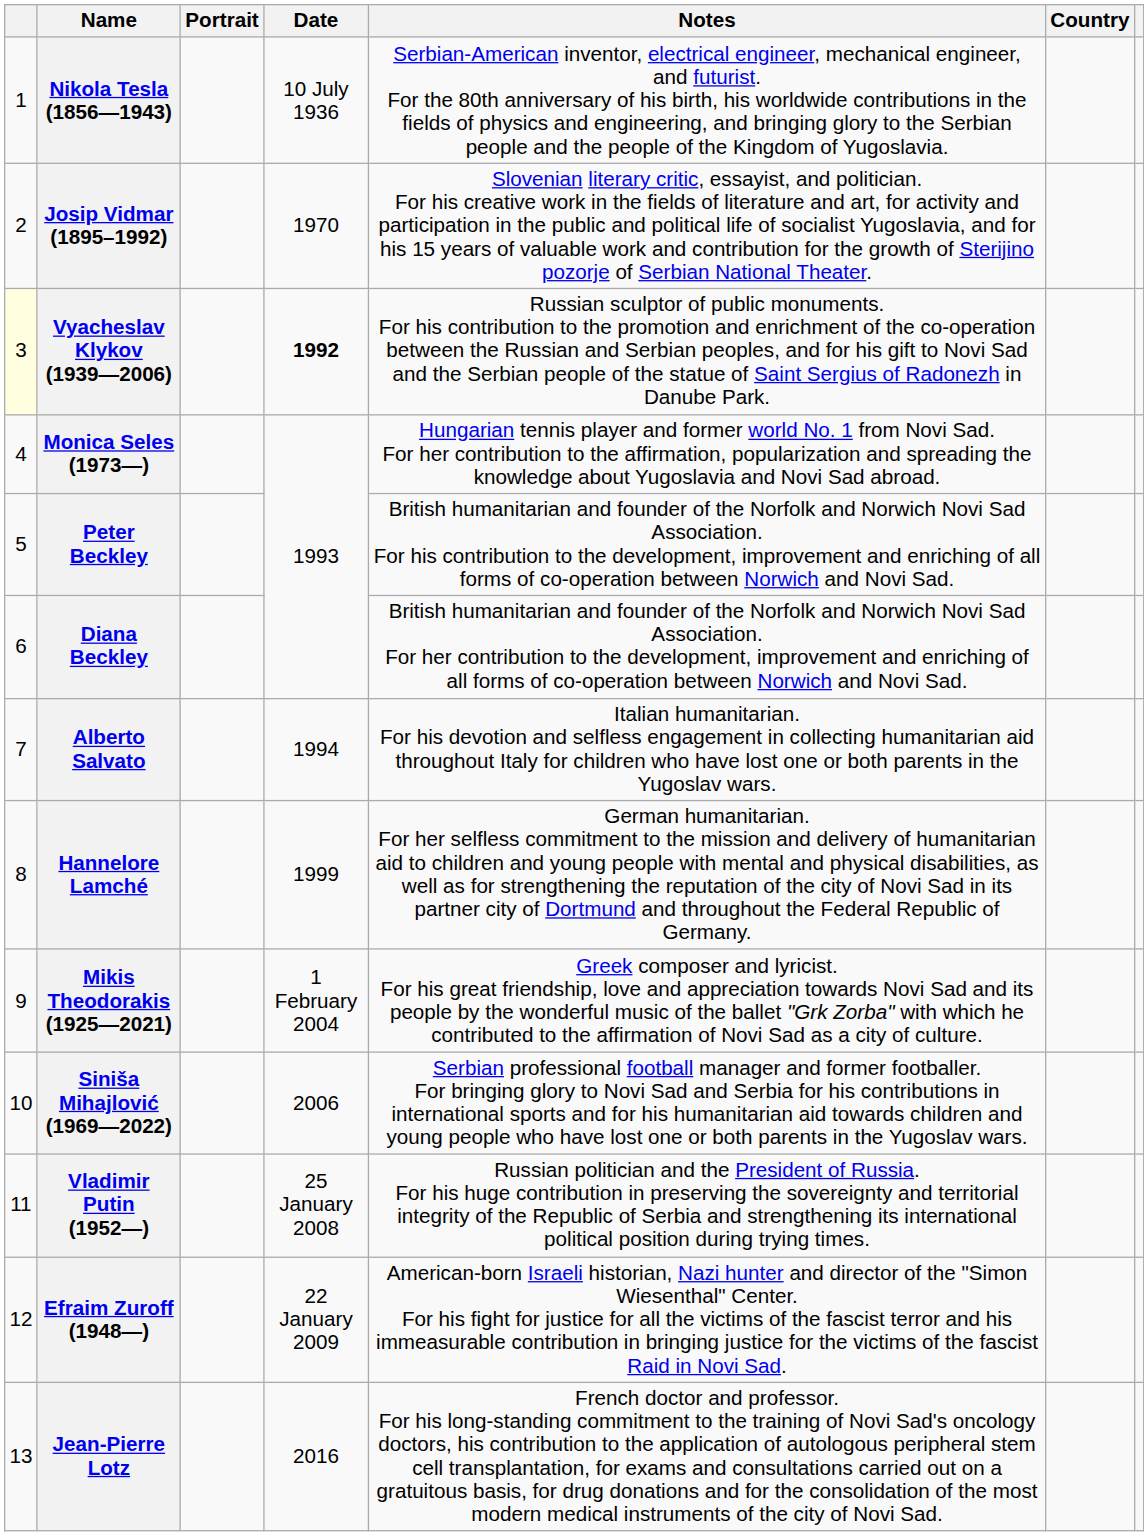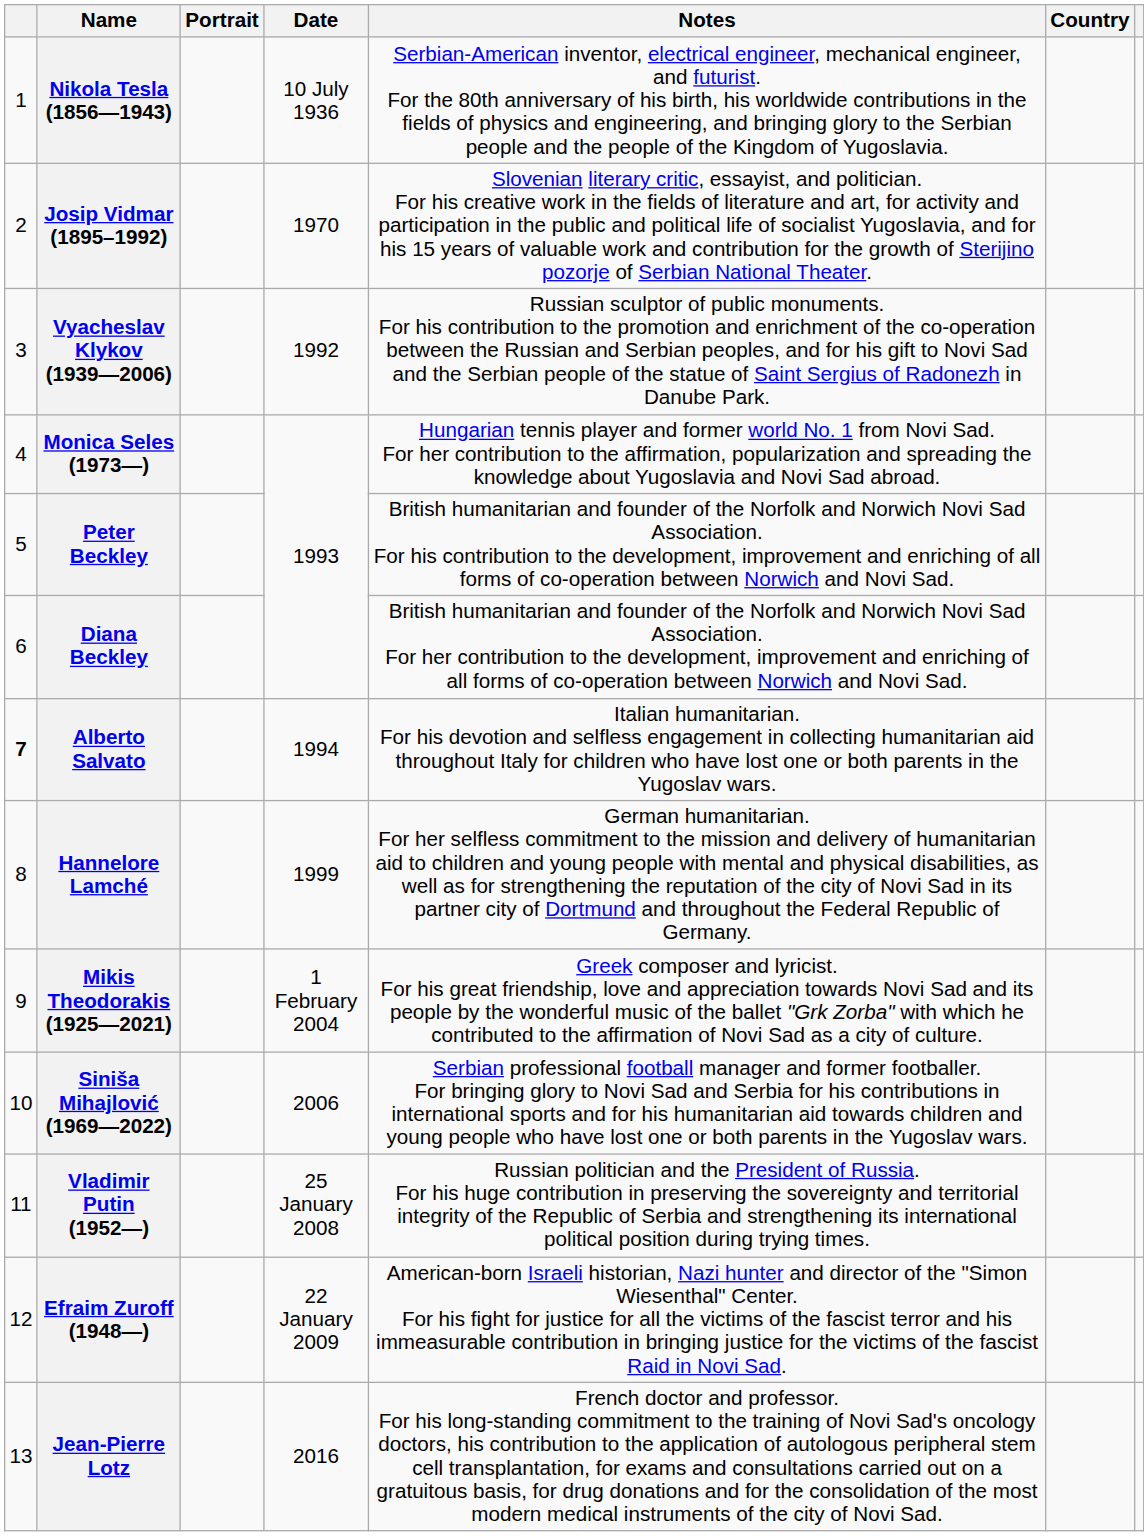(21, 351) lightyellow background -> (21, 351) no background
(316, 351) bold -> (316, 351) normal
(21, 749) normal -> (21, 749) bold
